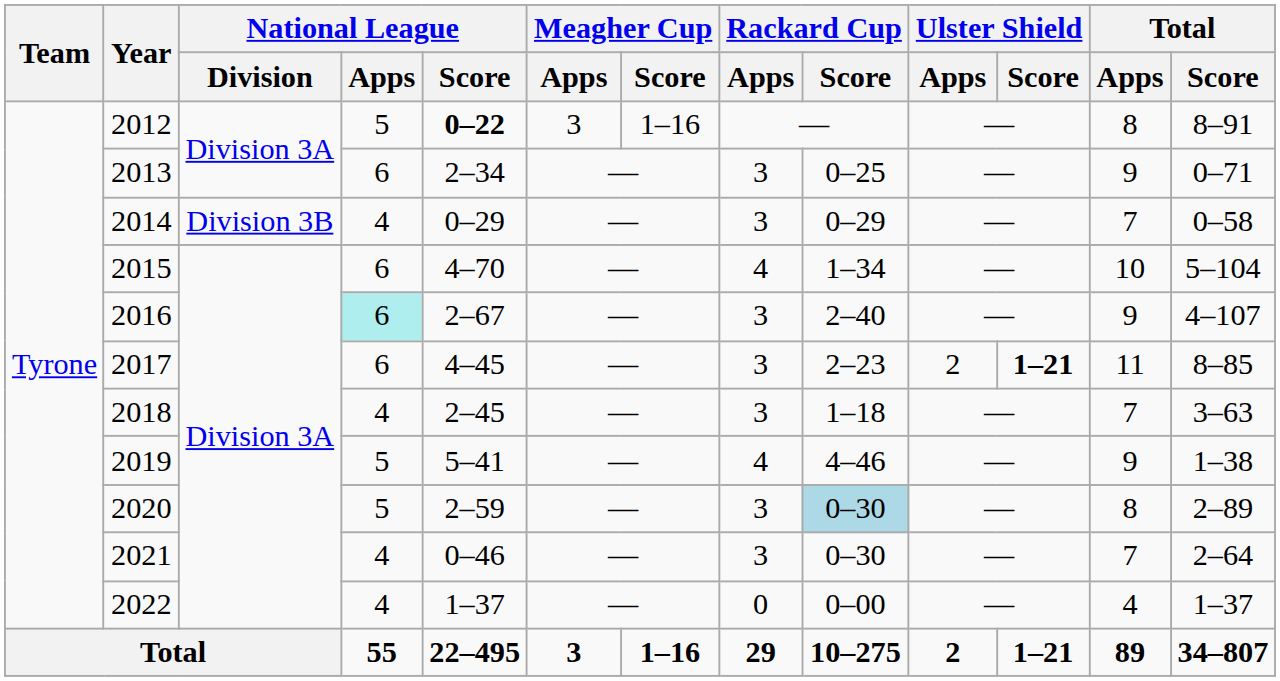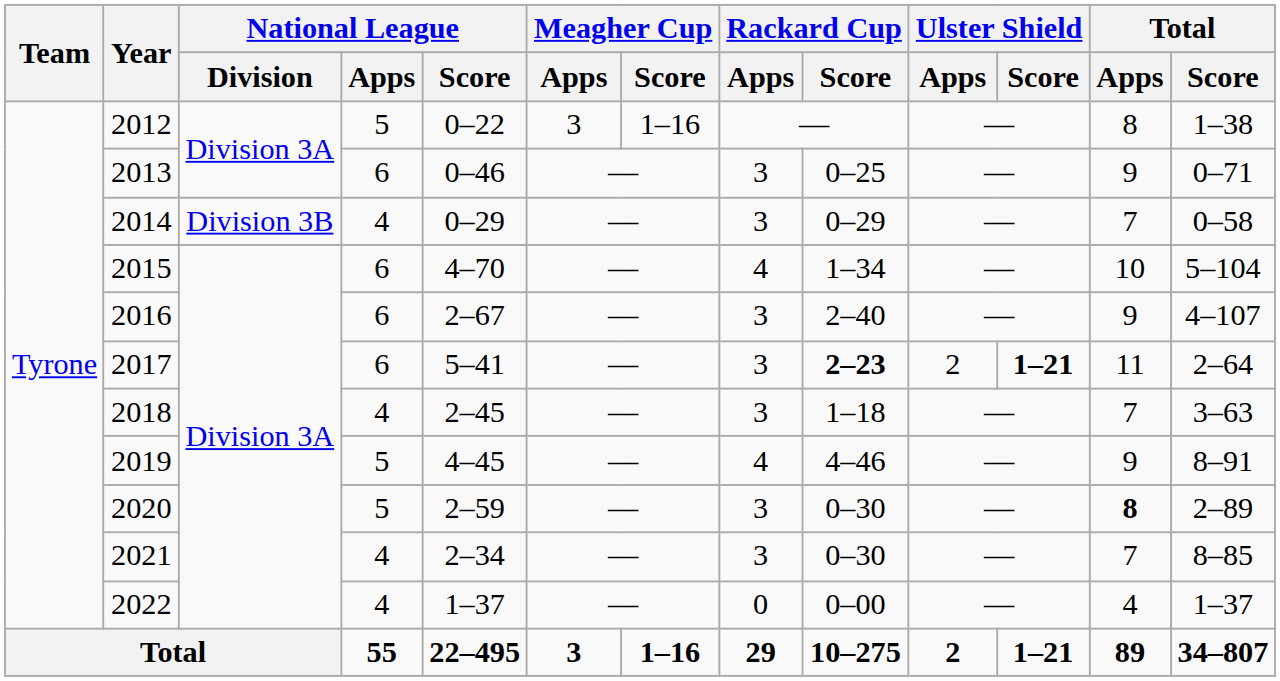(475, 124) bold -> (475, 124) normal
(1223, 124) 8–91 -> (1223, 124) 1–38
(475, 172) 2–34 -> (475, 172) 0–46
(382, 316) paleturquoise background -> (382, 316) no background
(475, 364) 4–45 -> (475, 364) 5–41
(855, 364) normal -> (855, 364) bold
(1223, 364) 8–85 -> (1223, 364) 2–64
(475, 460) 5–41 -> (475, 460) 4–45
(1223, 460) 1–38 -> (1223, 460) 8–91
(855, 508) lightblue background -> (855, 508) no background
(1130, 508) normal -> (1130, 508) bold
(475, 556) 0–46 -> (475, 556) 2–34
(1223, 556) 2–64 -> (1223, 556) 8–85
